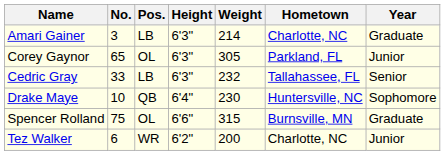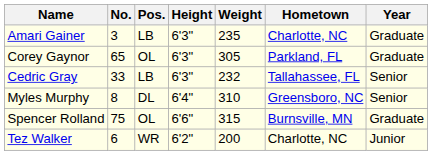(229, 35) 214 -> (229, 35) 235
(387, 56) Junior -> (397, 56) Graduate
- row: (43, 98)
+ row: (48, 98)
